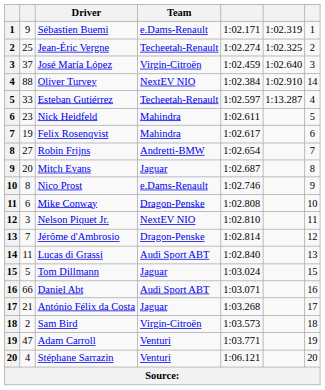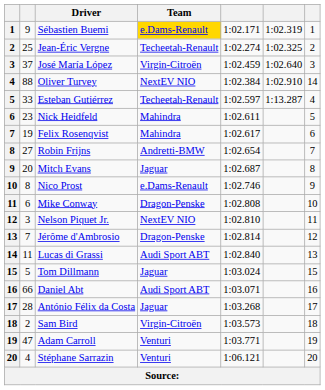(174, 30) no background -> (174, 30) gold background
(28, 306) 21 -> (28, 306) 28
